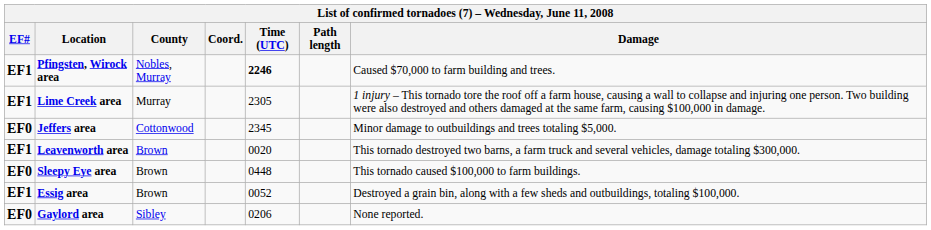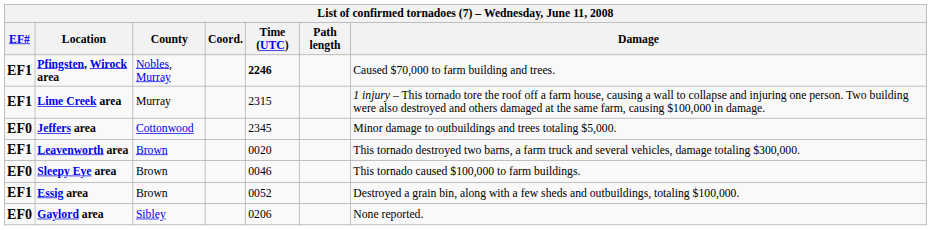(260, 102) 2305 -> (260, 102) 2315
(260, 171) 0448 -> (260, 171) 0046
